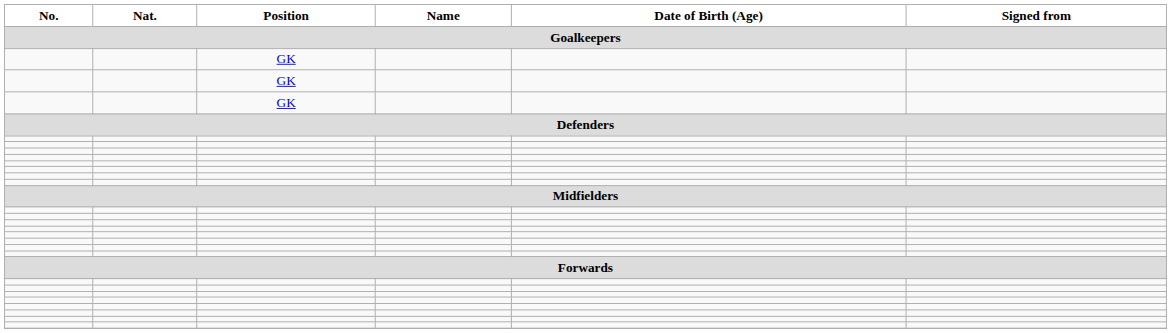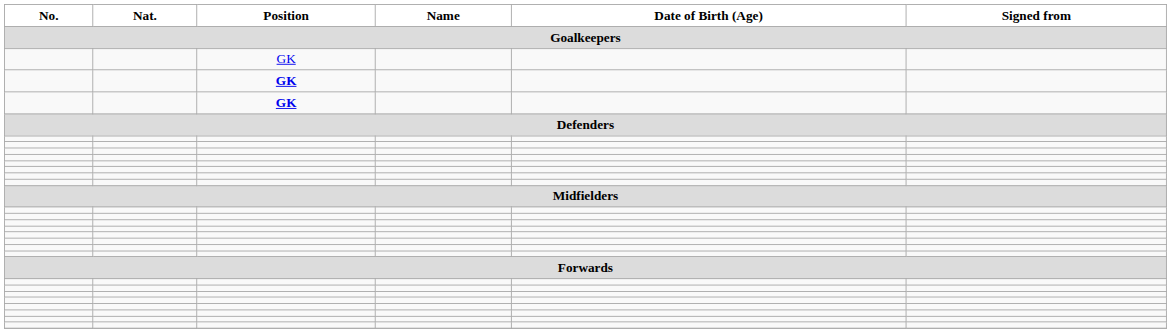(286, 81) normal -> (286, 81) bold
(286, 103) normal -> (286, 103) bold
